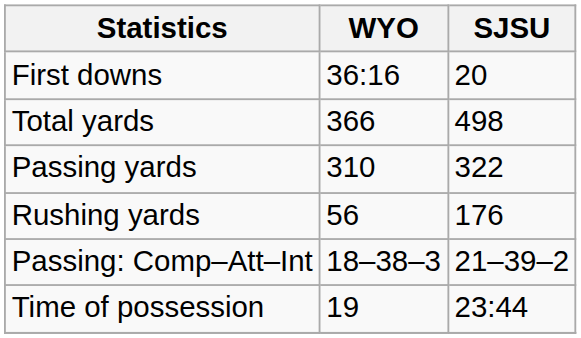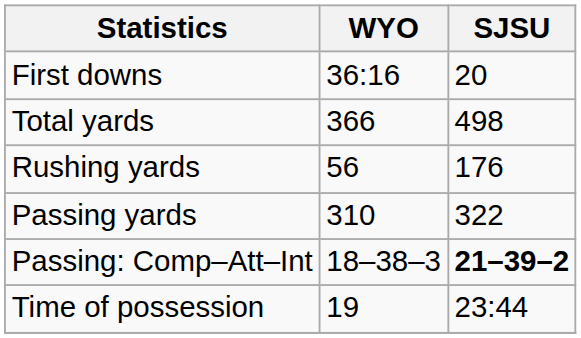rows swapped: (106, 215) <-> (104, 168)
(512, 261) normal -> (512, 261) bold
